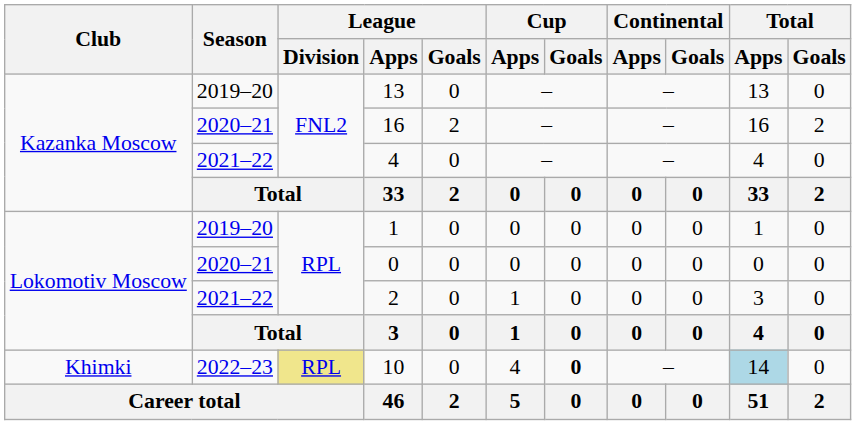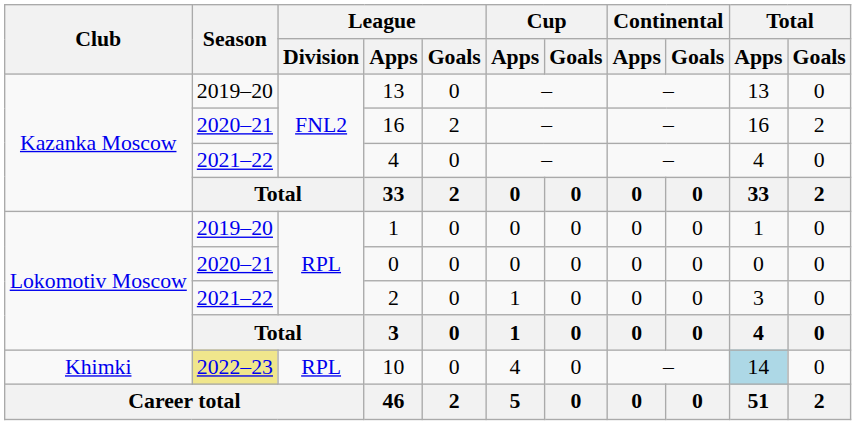(235, 366) no background -> (235, 366) khaki background
(321, 366) khaki background -> (321, 366) no background
(576, 366) bold -> (576, 366) normal
